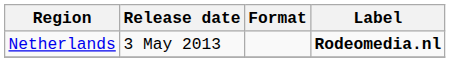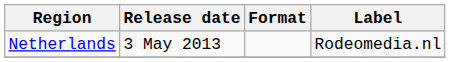(378, 44) bold -> (378, 44) normal
